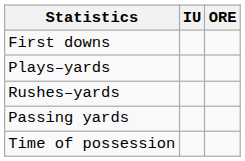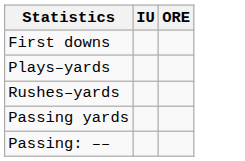+ row: (59, 144)
- row: (92, 144)
